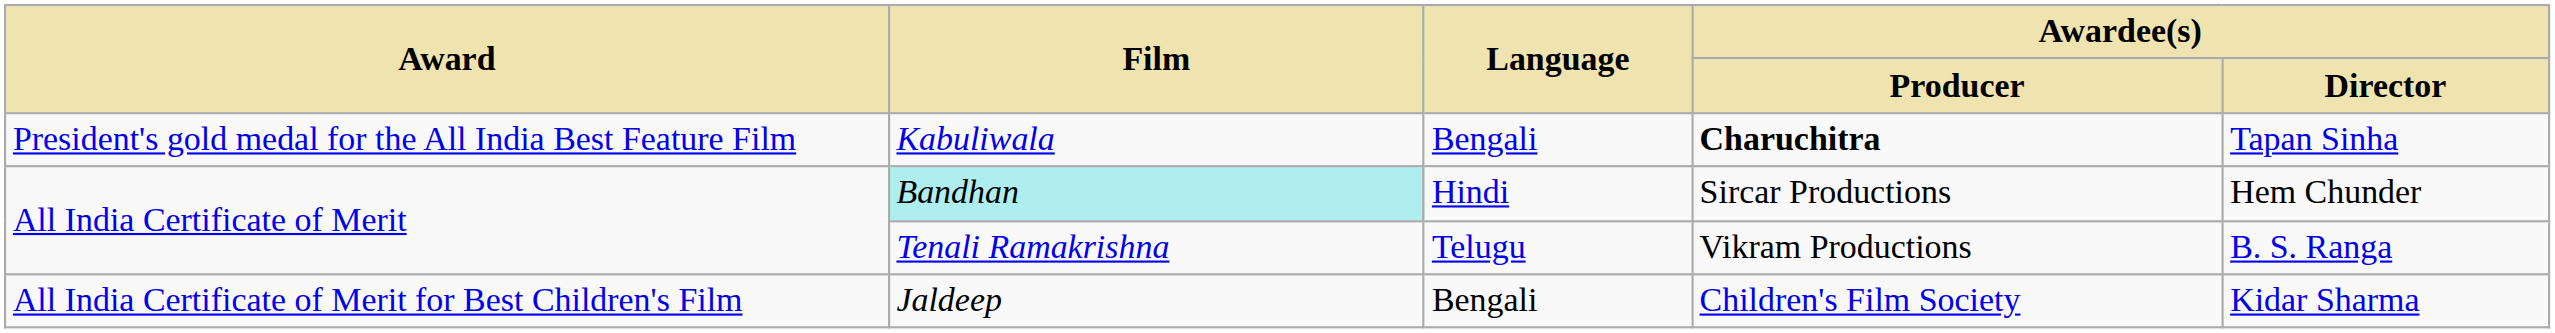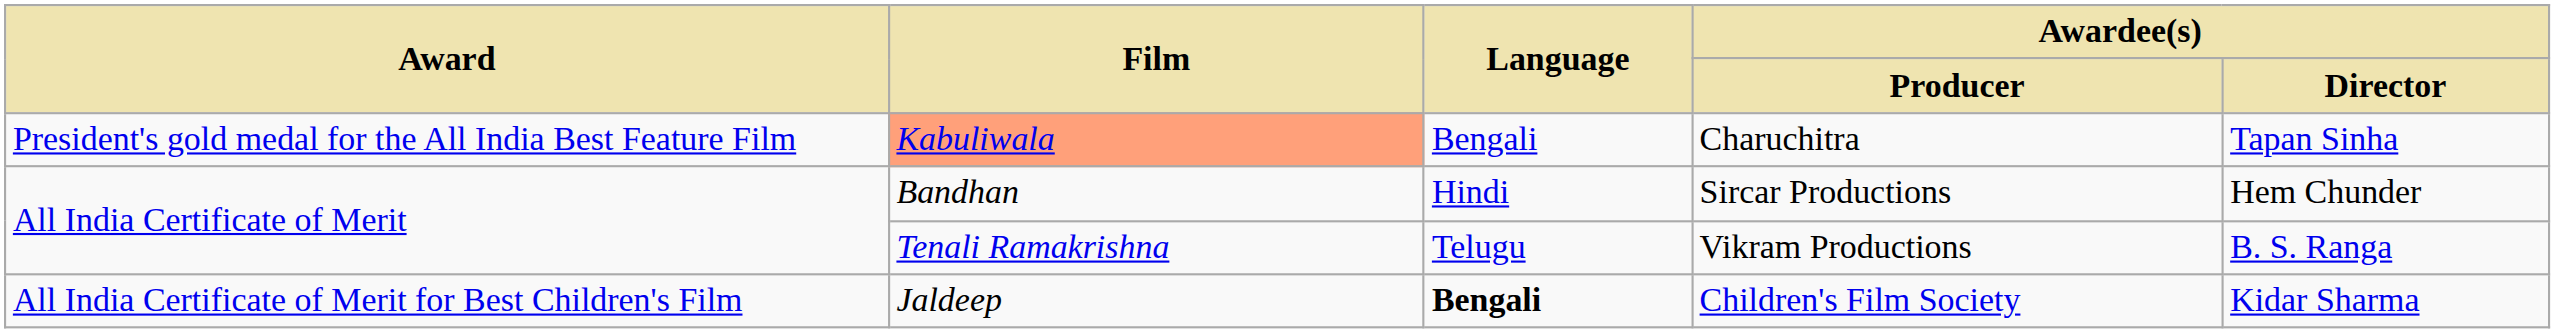(976, 138) no background -> (976, 138) lightsalmon background
(1790, 138) bold -> (1780, 138) normal
(958, 192) paleturquoise background -> (958, 192) no background
(1485, 300) normal -> (1487, 300) bold
